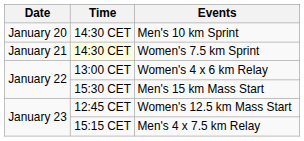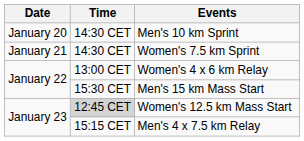(103, 51) lightyellow background -> (103, 51) no background
(103, 107) no background -> (103, 107) lightgrey background
